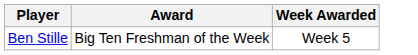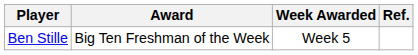+ column: (396, 15)
